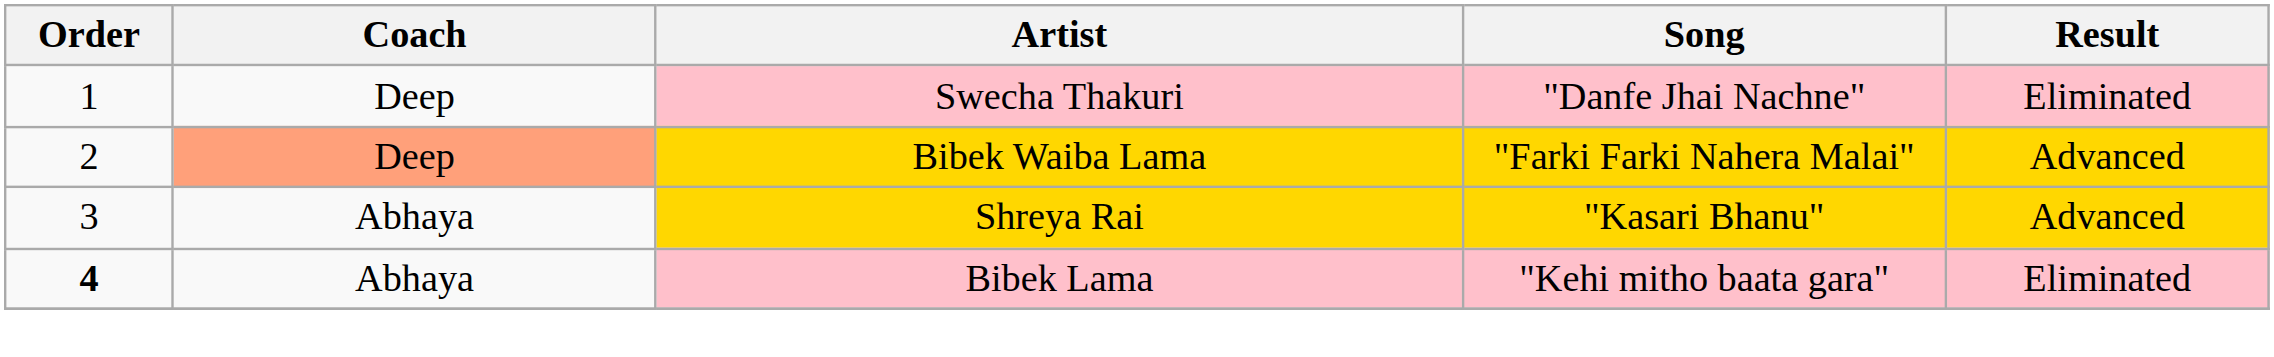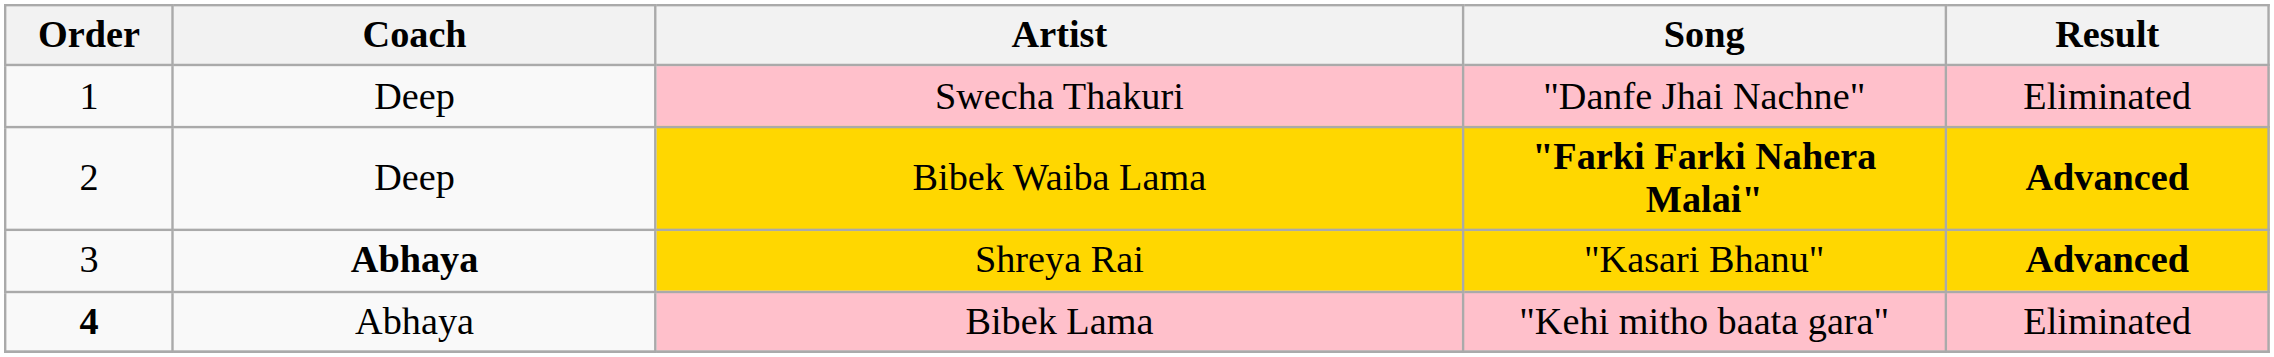(415, 156) lightsalmon background -> (415, 177) no background
(1704, 156) normal -> (1704, 177) bold
(2107, 156) normal -> (2107, 177) bold
(415, 216) normal -> (415, 259) bold
(2107, 216) normal -> (2107, 259) bold
